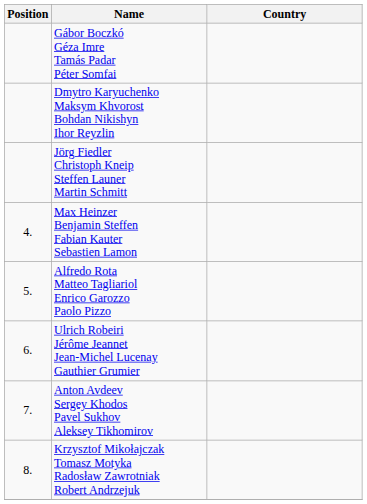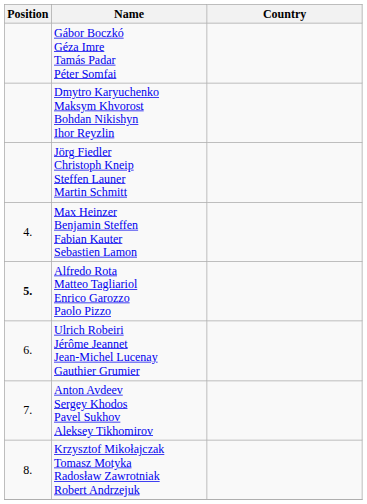(28, 291) normal -> (28, 291) bold
